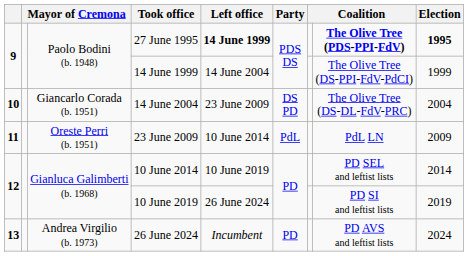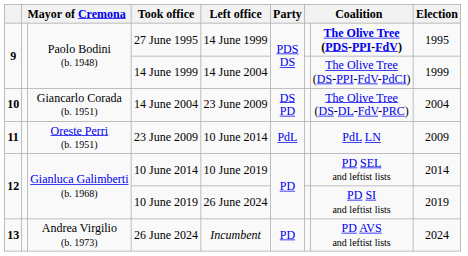(237, 39) bold -> (236, 39) normal
(440, 39) bold -> (437, 39) normal
